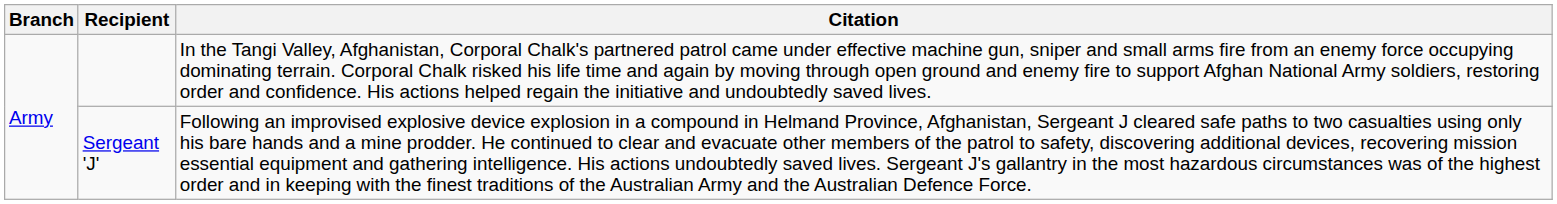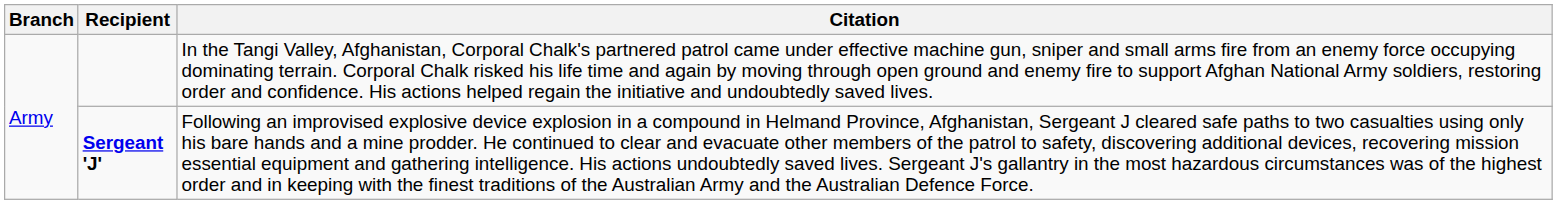(121, 153) normal -> (123, 153) bold
